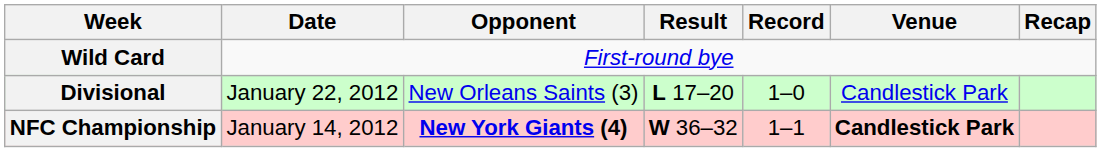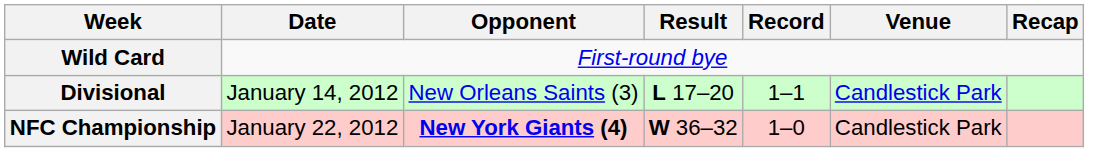(312, 92) January 22, 2012 -> (312, 92) January 14, 2012
(786, 92) 1–0 -> (786, 92) 1–1
(312, 127) January 14, 2012 -> (312, 127) January 22, 2012
(786, 127) 1–1 -> (786, 127) 1–0
(924, 127) bold -> (918, 127) normal
